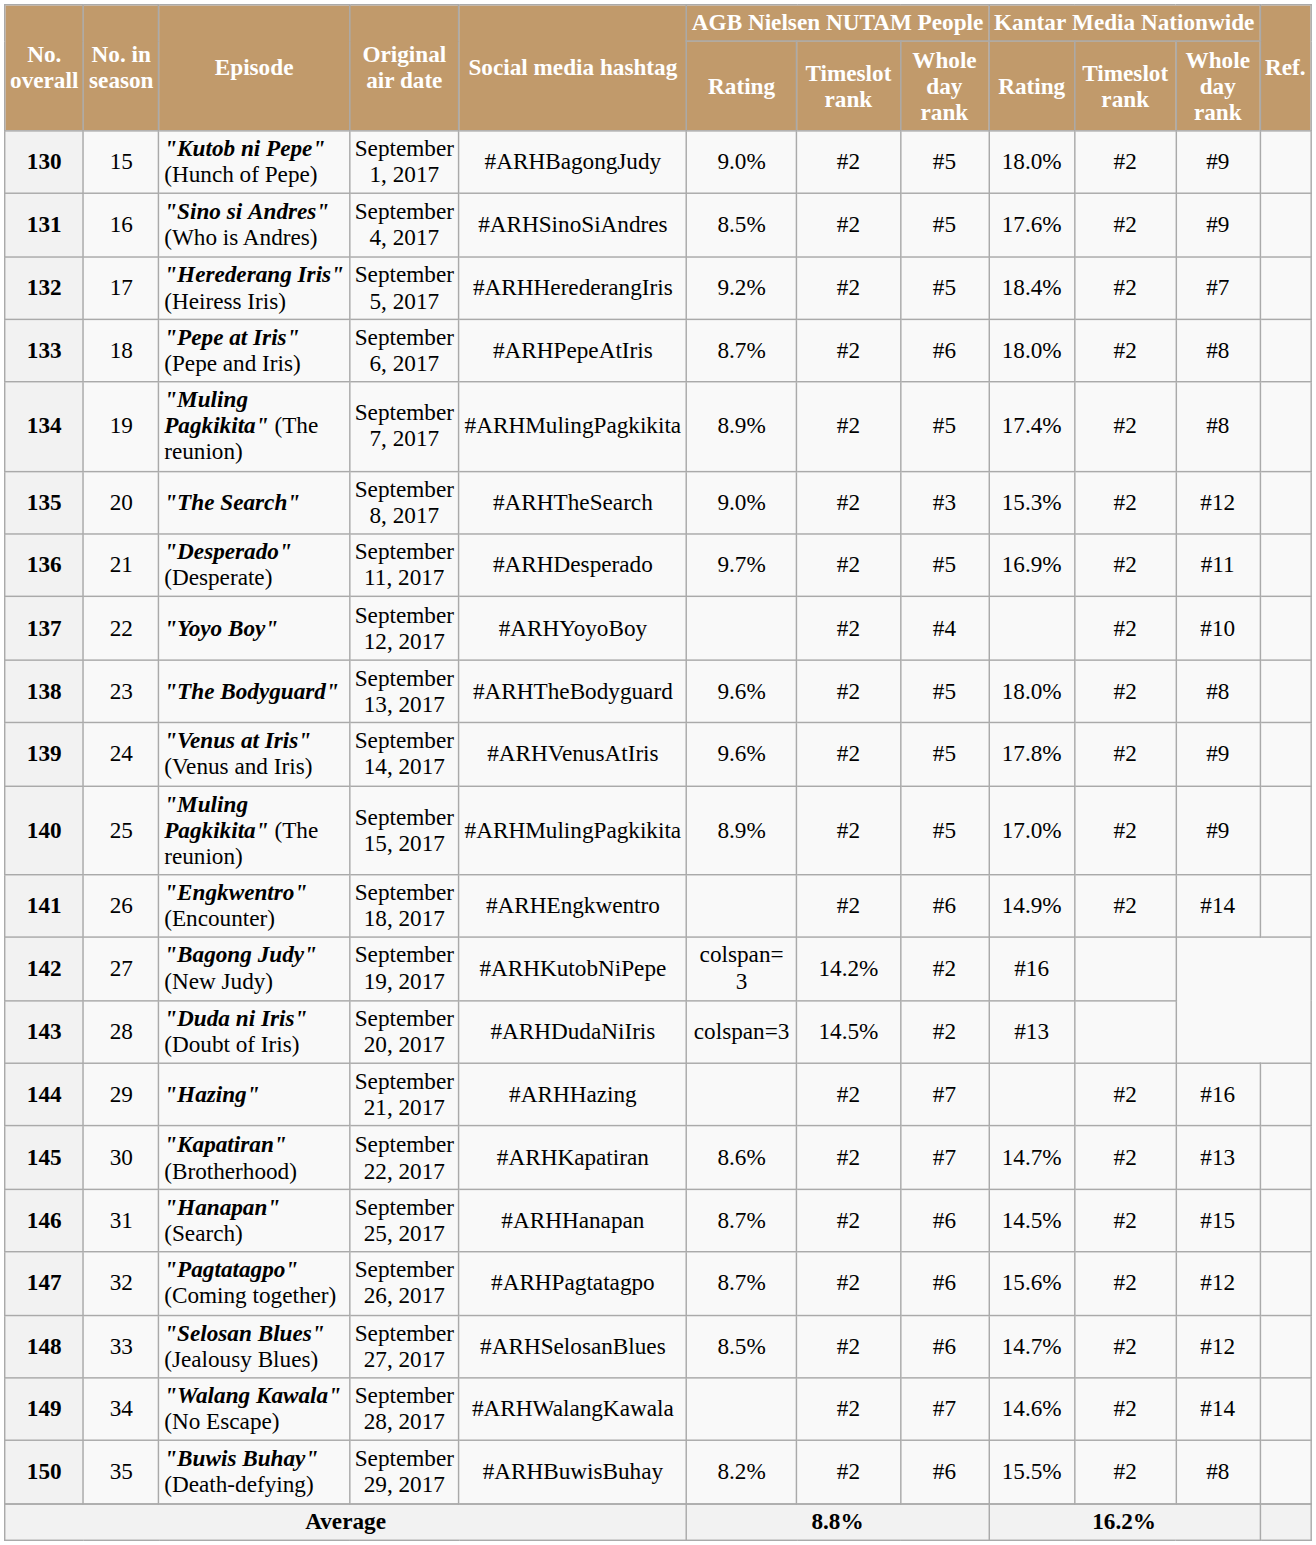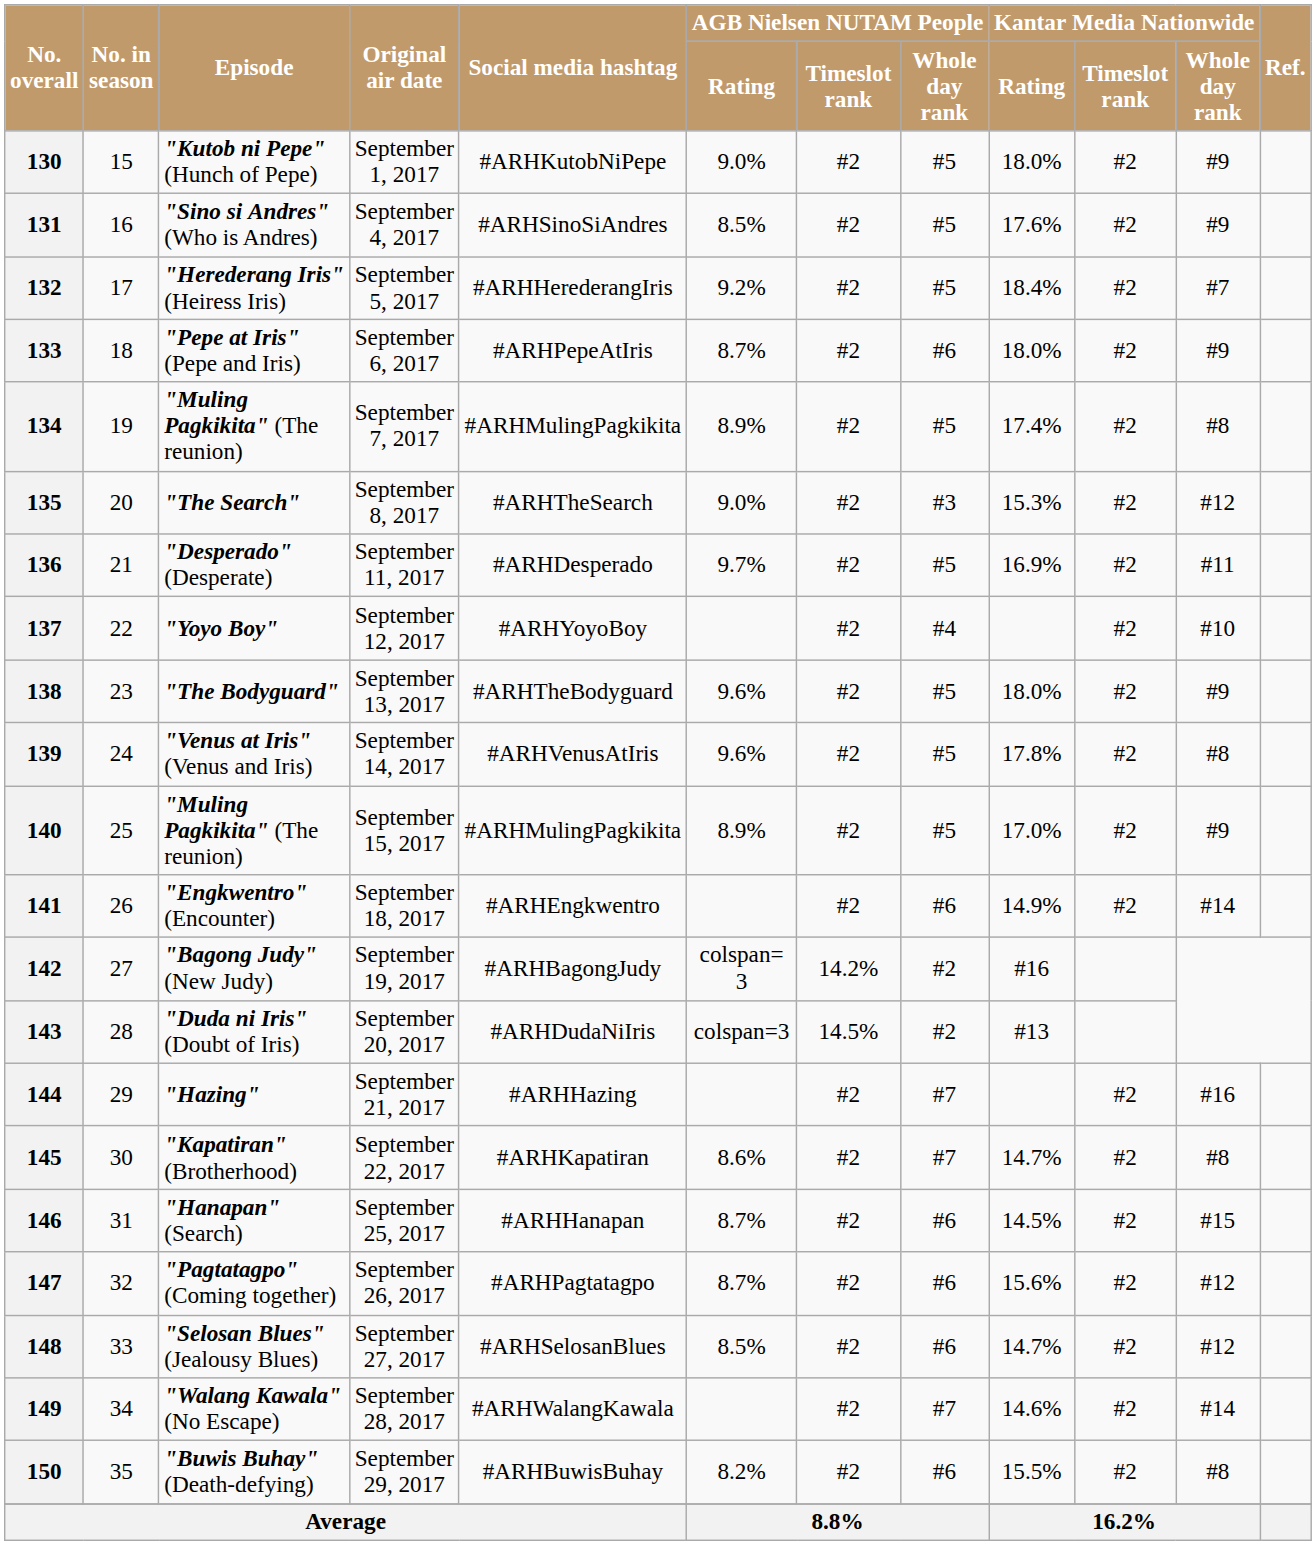(573, 161) #ARHBagongJudy -> (573, 161) #ARHKutobNiPepe
(1218, 350) #8 -> (1218, 350) #9
(1218, 690) #8 -> (1218, 690) #9
(1218, 753) #9 -> (1218, 753) #8
(573, 968) #ARHKutobNiPepe -> (573, 968) #ARHBagongJudy
(1218, 1157) #13 -> (1218, 1157) #8
